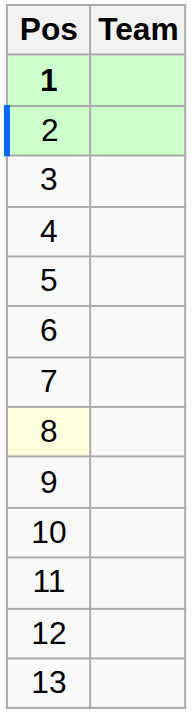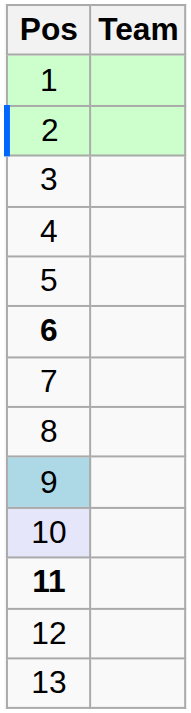(49, 79) bold -> (49, 79) normal
(49, 331) normal -> (49, 331) bold
(49, 431) lightyellow background -> (49, 431) no background
(49, 481) no background -> (49, 481) lightblue background
(49, 532) no background -> (49, 532) lavender background
(49, 582) normal -> (49, 582) bold
